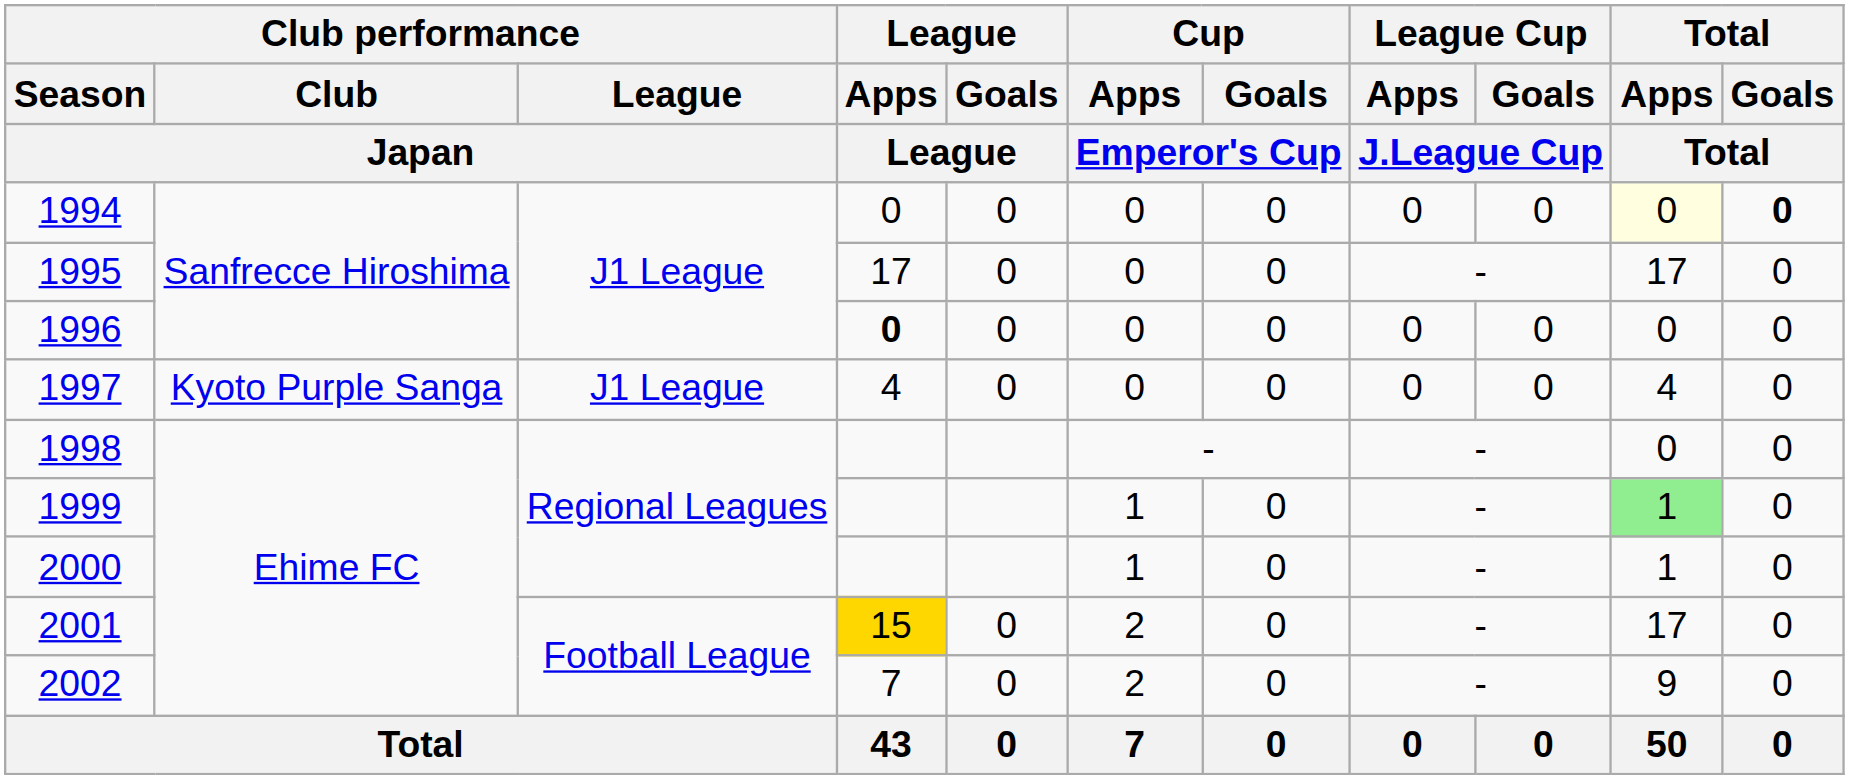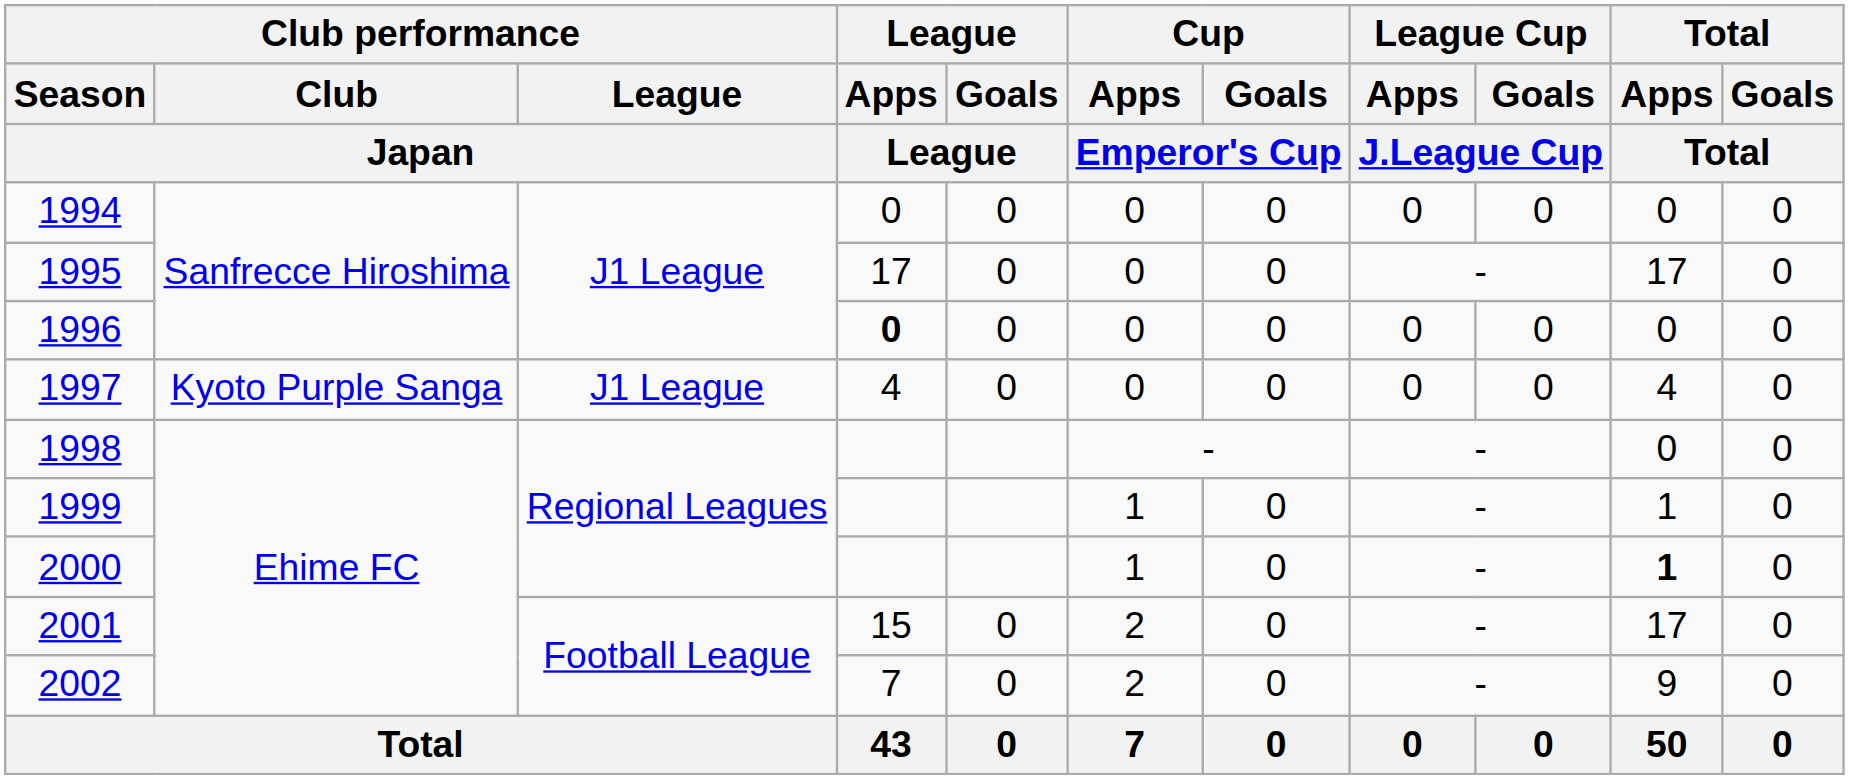(1667, 211) lightyellow background -> (1667, 211) no background
(1782, 211) bold -> (1782, 211) normal
(1667, 507) lightgreen background -> (1667, 507) no background
(1667, 566) normal -> (1667, 566) bold
(891, 625) gold background -> (891, 625) no background
